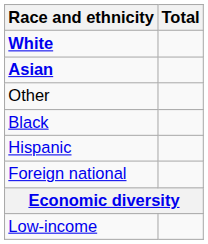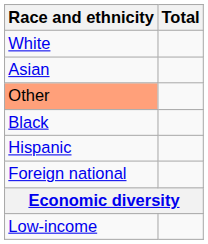(31, 43) bold -> (29, 43) normal
(31, 69) bold -> (29, 69) normal
(29, 95) no background -> (29, 95) lightsalmon background
